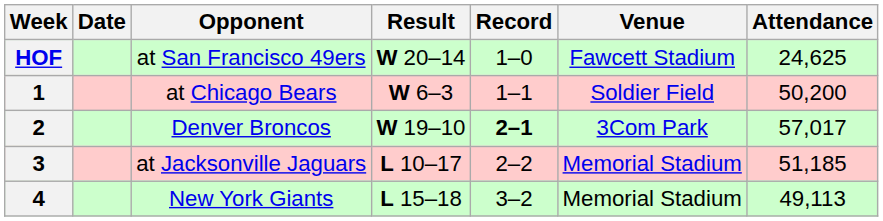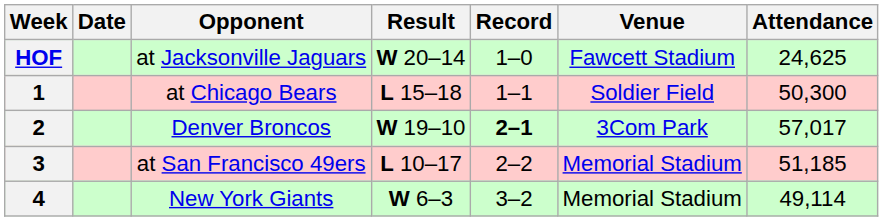(251, 57) at San Francisco 49ers -> (251, 57) at Jacksonville Jaguars
(421, 92) W 6–3 -> (421, 92) L 15–18
(813, 92) 50,200 -> (813, 92) 50,300
(251, 163) at Jacksonville Jaguars -> (251, 163) at San Francisco 49ers
(421, 198) L 15–18 -> (421, 198) W 6–3
(813, 198) 49,113 -> (813, 198) 49,114
